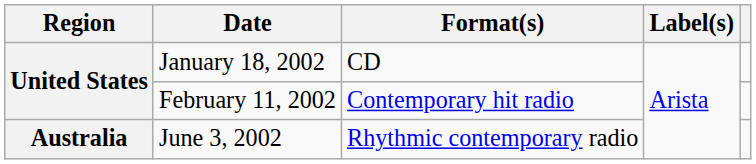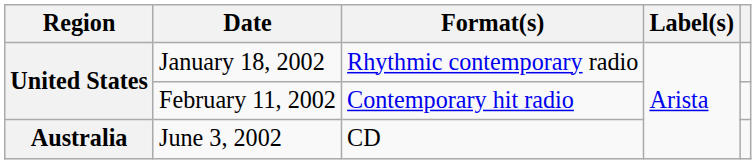(364, 61) CD -> (493, 61) Rhythmic contemporary radio
(493, 138) Rhythmic contemporary radio -> (364, 138) CD
